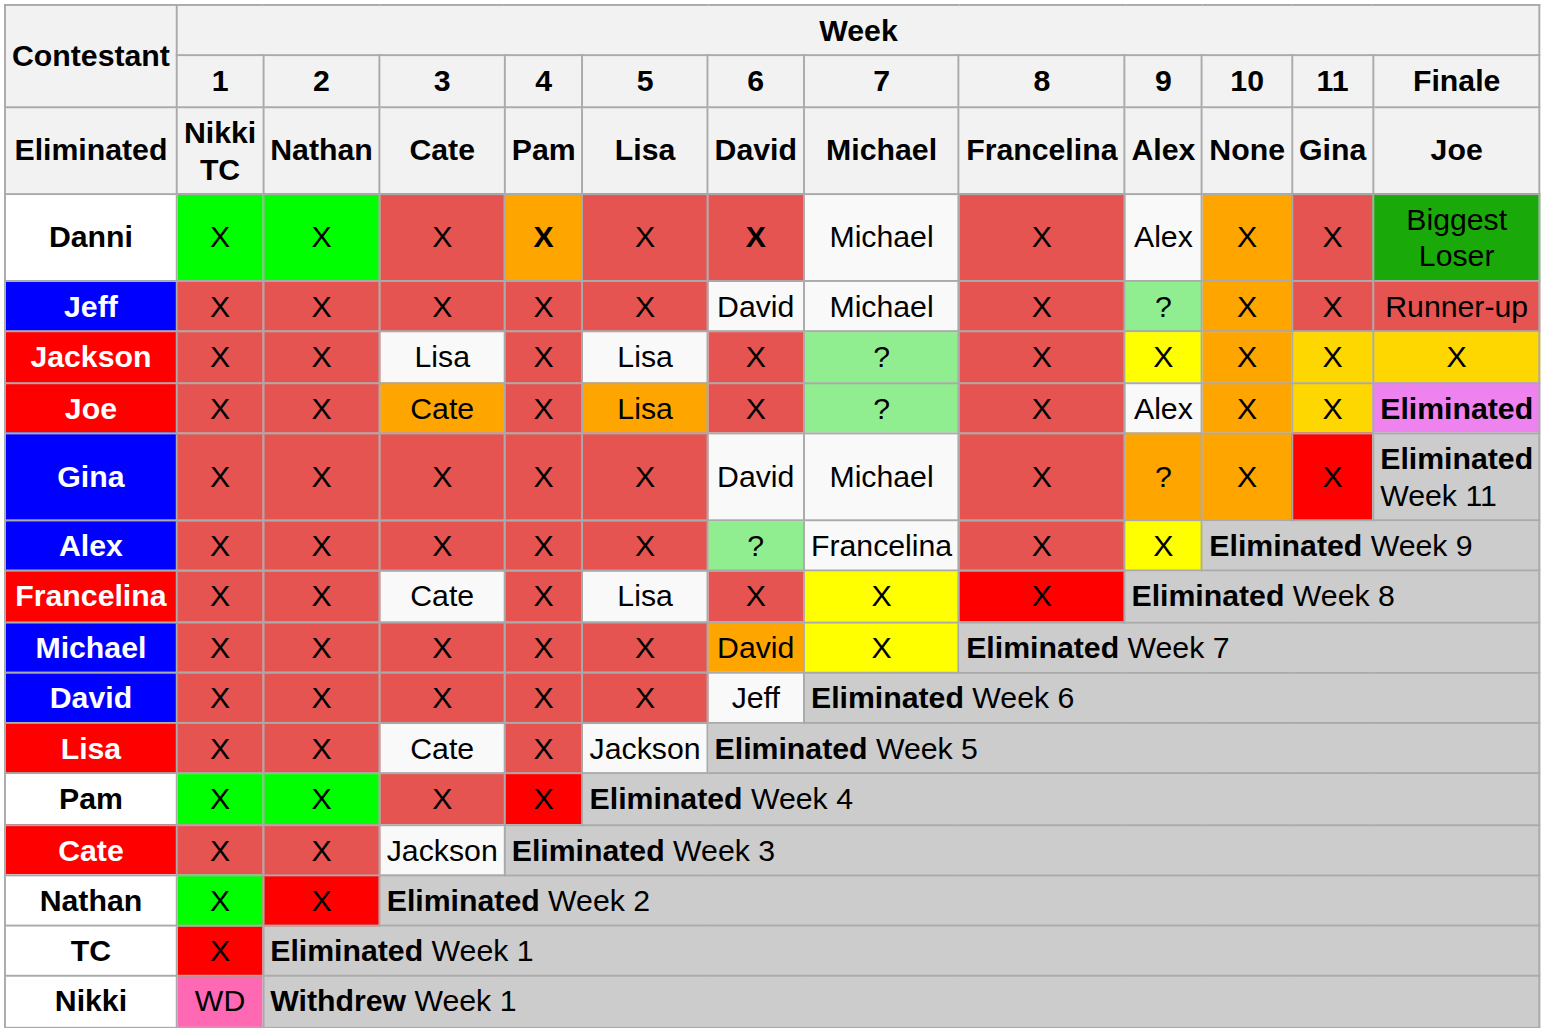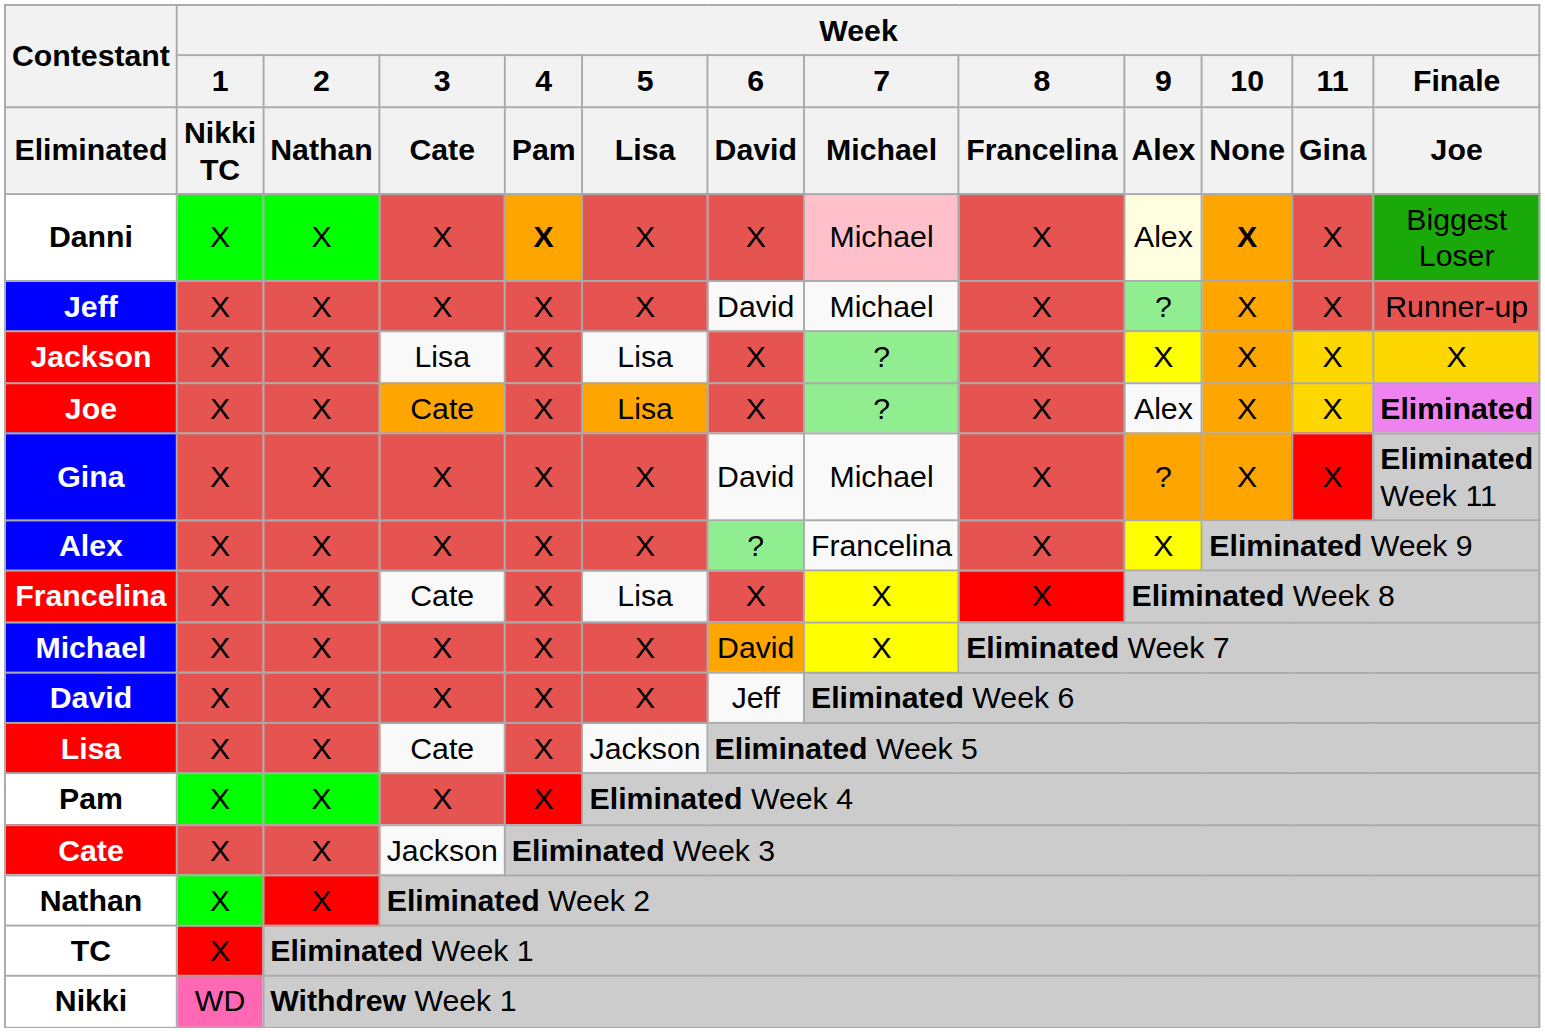(756, 237) bold -> (756, 237) normal
(882, 237) no background -> (882, 237) pink background
(1163, 237) no background -> (1163, 237) lightyellow background
(1247, 237) normal -> (1247, 237) bold
